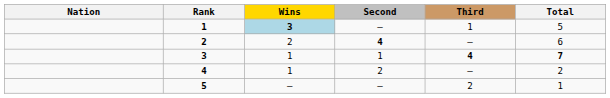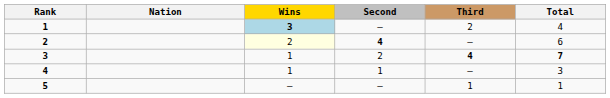columns swapped: (204, 12) <-> (84, 12)
(470, 27) 1 -> (470, 27) 2
(560, 27) 5 -> (560, 27) 4
(290, 41) no background -> (290, 41) lightyellow background
(380, 56) 1 -> (380, 56) 2
(380, 71) 2 -> (380, 71) 1
(560, 71) 2 -> (560, 71) 3
(470, 86) 2 -> (470, 86) 1
